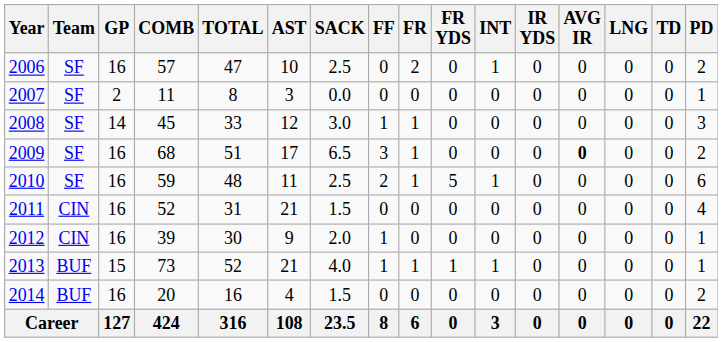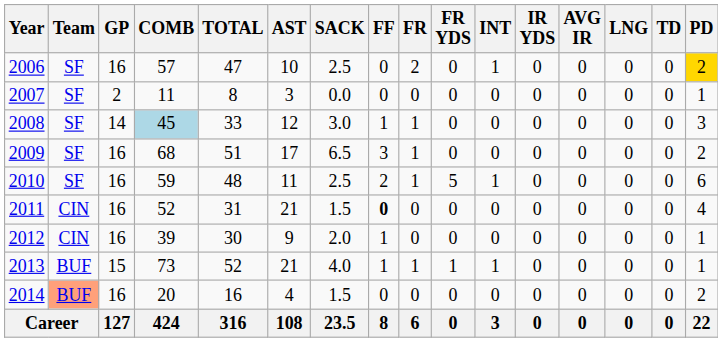(702, 67) no background -> (702, 67) gold background
(166, 124) no background -> (166, 124) lightblue background
(582, 152) bold -> (582, 152) normal
(384, 209) normal -> (384, 209) bold
(74, 294) no background -> (74, 294) lightsalmon background
